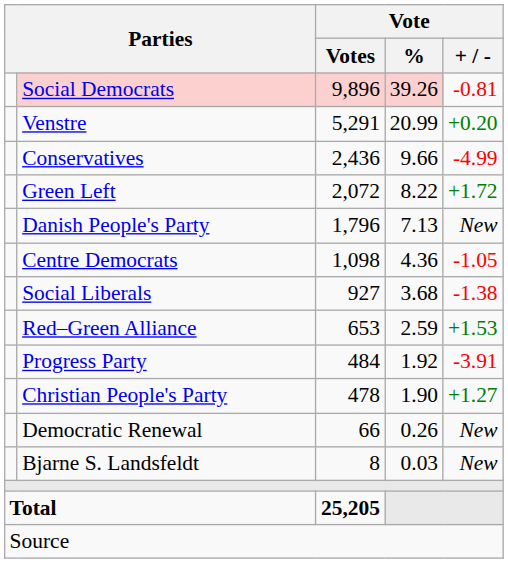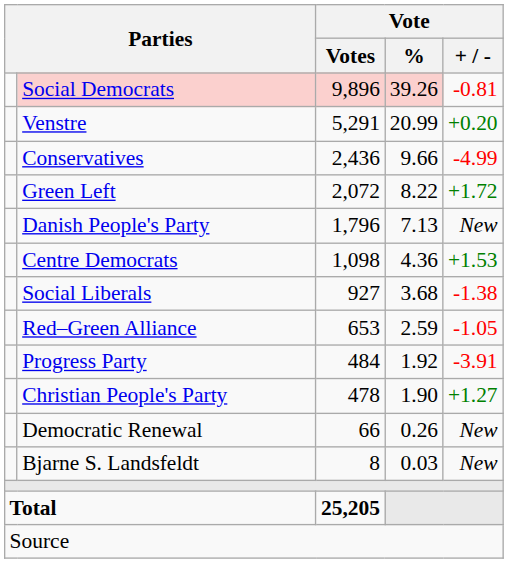(475, 259) -1.05 -> (473, 259) +1.53
(473, 327) +1.53 -> (475, 327) -1.05
